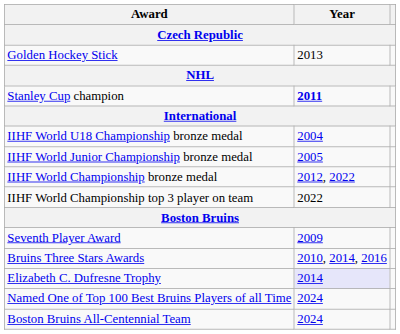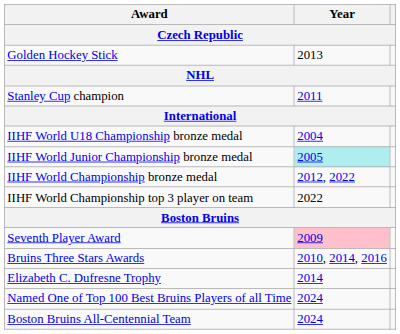(310, 95) bold -> (310, 95) normal
(310, 156) no background -> (310, 156) paleturquoise background
(310, 237) no background -> (310, 237) pink background
(310, 278) lavender background -> (310, 278) no background
